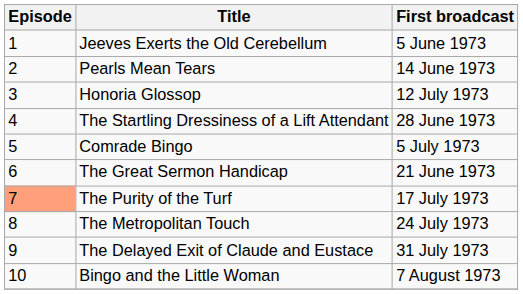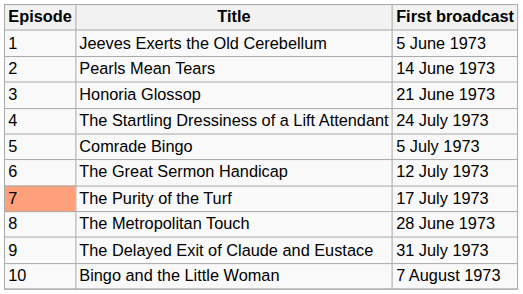(442, 95) 12 July 1973 -> (446, 95) 21 June 1973
(446, 120) 28 June 1973 -> (442, 120) 24 July 1973
(446, 172) 21 June 1973 -> (442, 172) 12 July 1973
(442, 224) 24 July 1973 -> (446, 224) 28 June 1973
